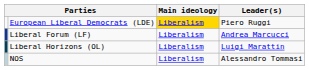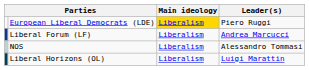rows swapped: (17, 59) <-> (57, 47)
